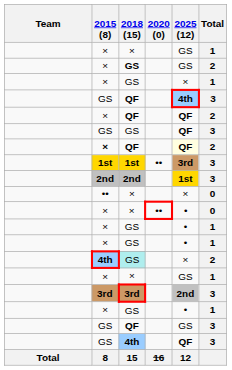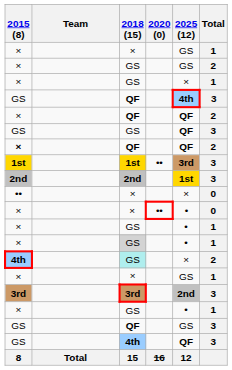columns swapped: (48, 24) <-> (105, 29)
(132, 66) bold -> (133, 66) normal
(185, 147) lightyellow background -> (186, 147) no background
(132, 243) no background -> (133, 243) lightgrey background
